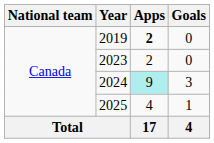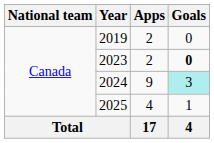(149, 37) bold -> (149, 37) normal
(189, 60) normal -> (189, 60) bold
(149, 82) paleturquoise background -> (149, 82) no background
(189, 82) no background -> (189, 82) paleturquoise background
